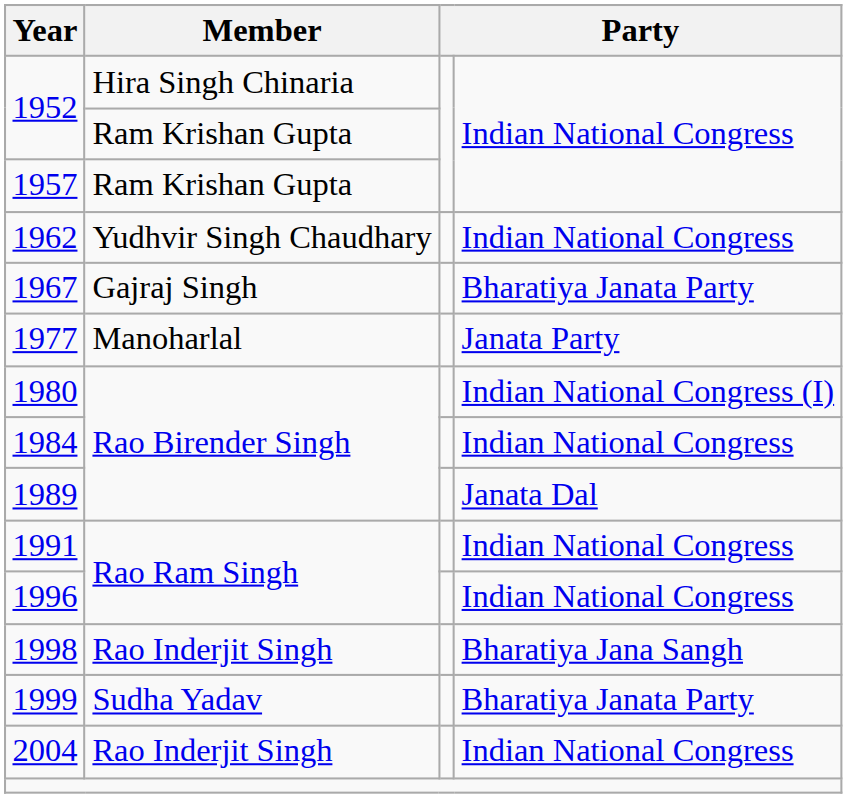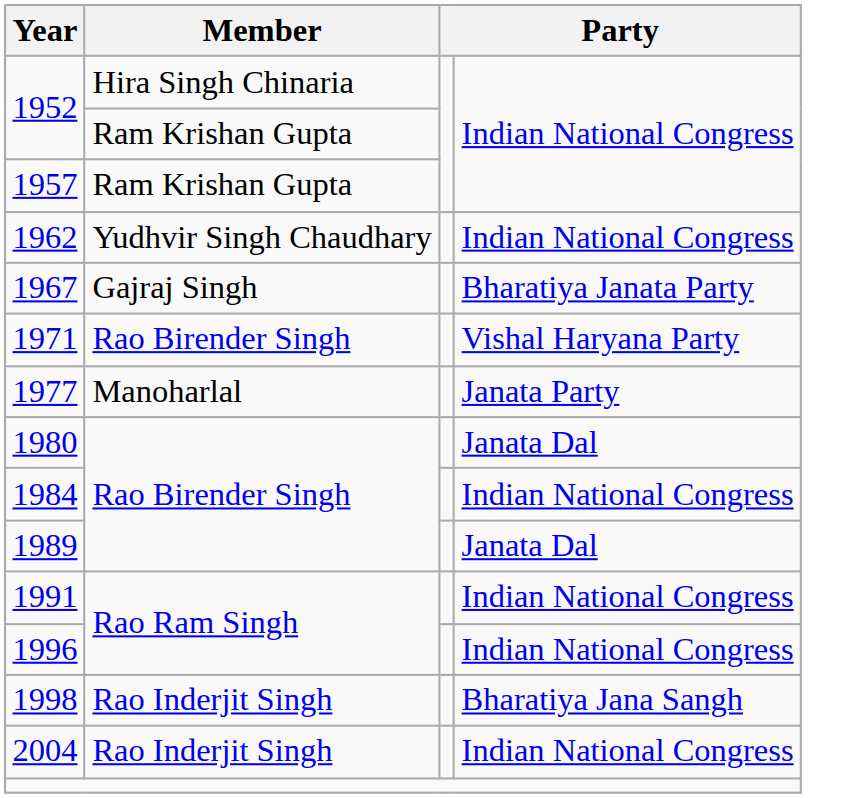+ row: (45, 339)
(648, 390) Indian National Congress (I) -> (530, 442) Janata Dal
- row: (45, 699)
